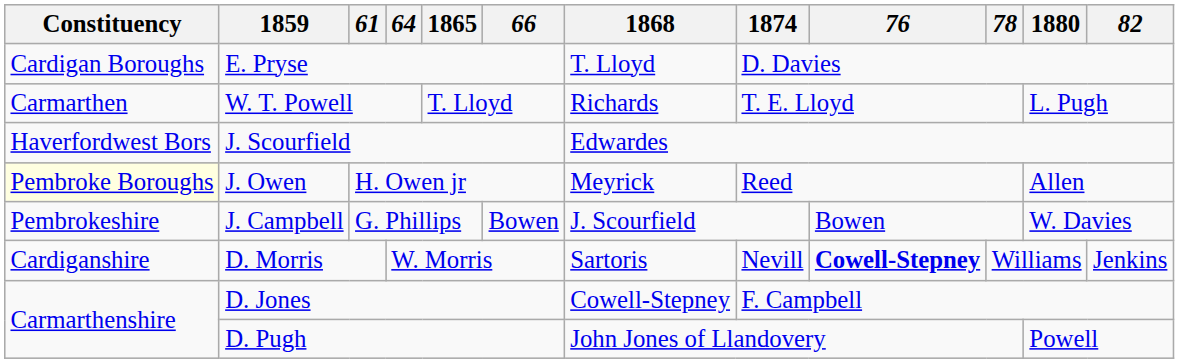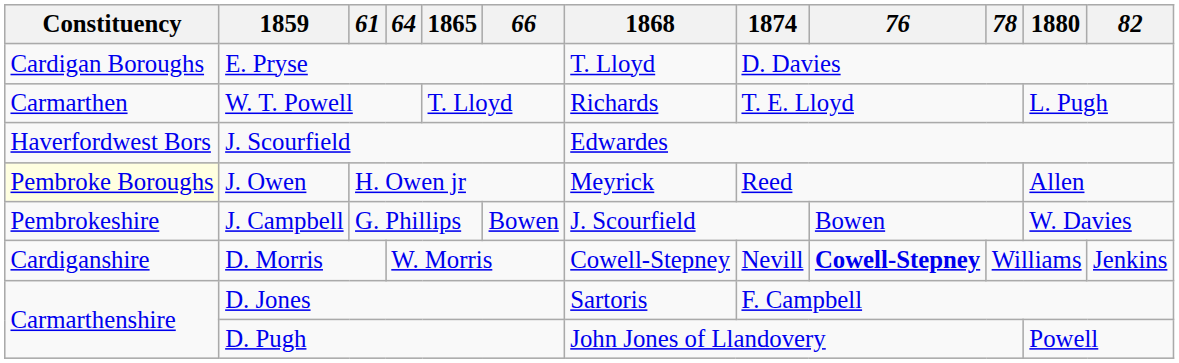(609, 260) Sartoris -> (650, 260) Cowell-Stepney
(650, 299) Cowell-Stepney -> (609, 299) Sartoris
